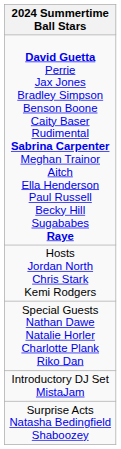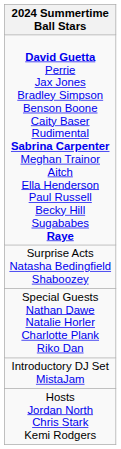(60, 273) Hosts Jordan North Chris Stark Kemi Rodgers -> (60, 266) Surprise Acts Natasha Bedingfield Shaboozey
(60, 423) Surprise Acts Natasha Bedingfield Shaboozey -> (60, 416) Hosts Jordan North Chris Stark Kemi Rodgers
